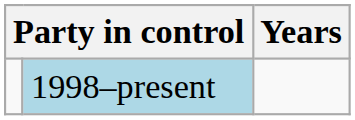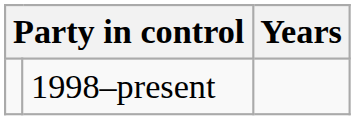(123, 85) lightblue background -> (123, 85) no background
